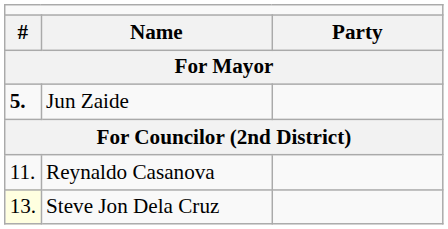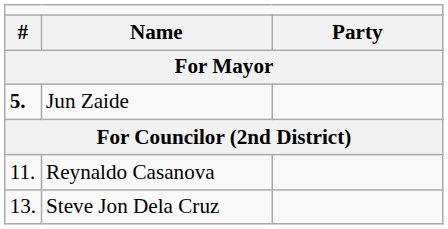(23, 206) lightyellow background -> (23, 206) no background
